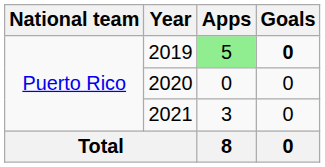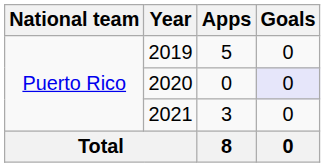(227, 51) lightgreen background -> (227, 51) no background
(288, 51) bold -> (288, 51) normal
(288, 83) no background -> (288, 83) lavender background
